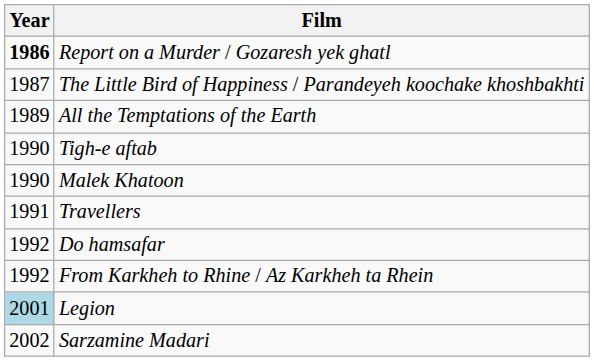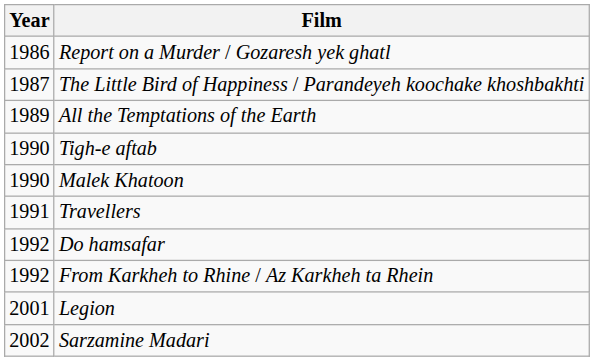(29, 52) bold -> (29, 52) normal
(29, 308) lightblue background -> (29, 308) no background
